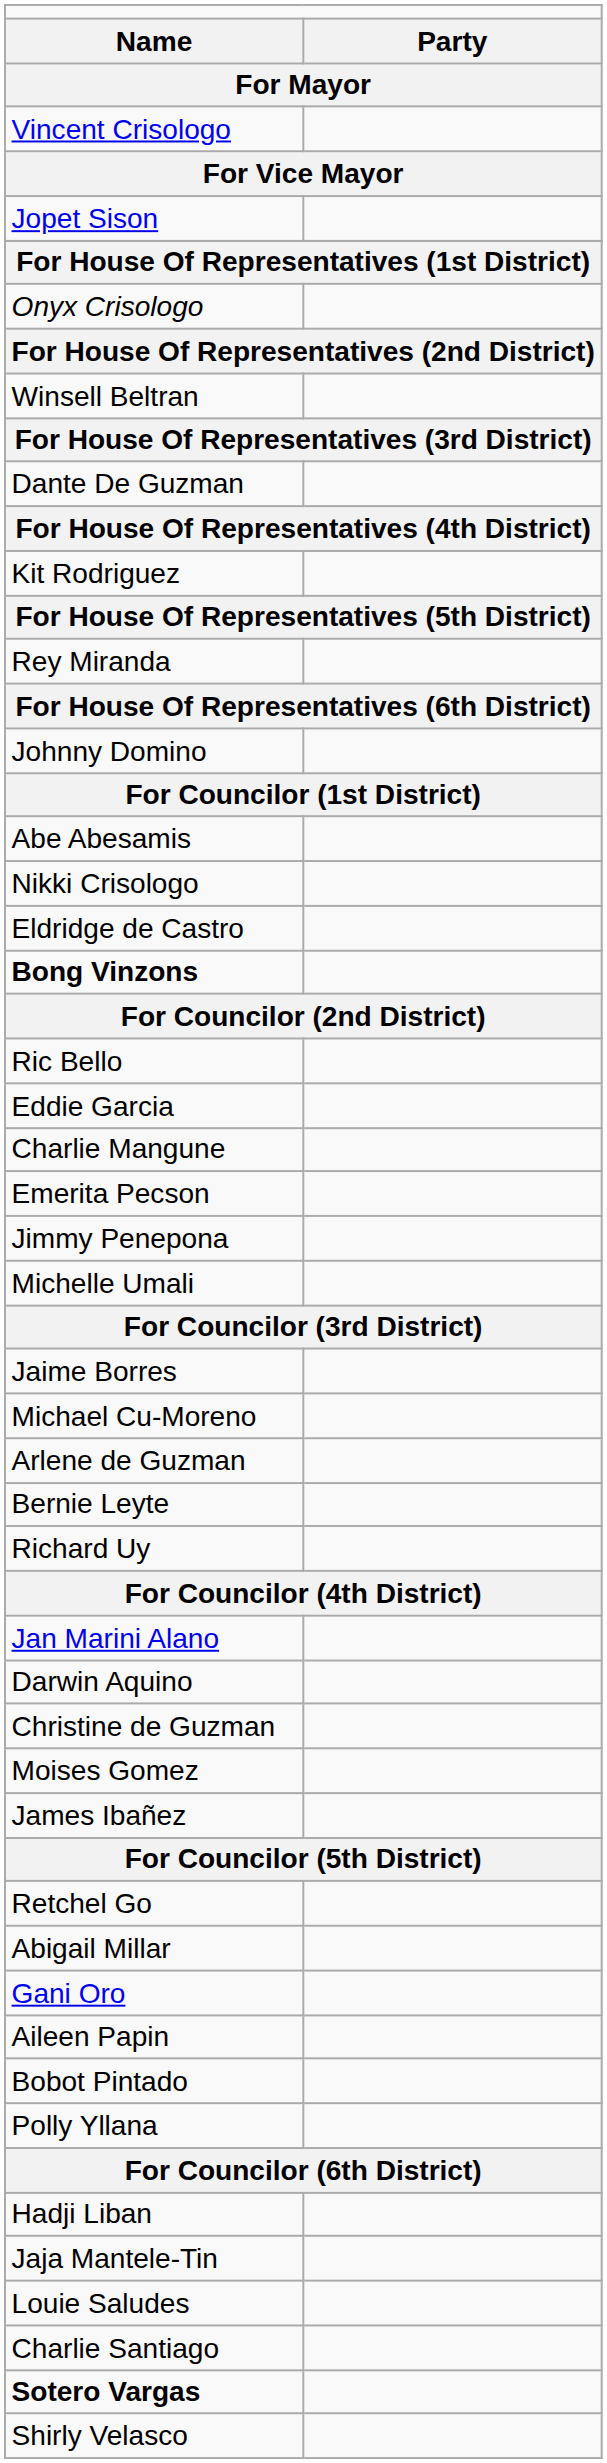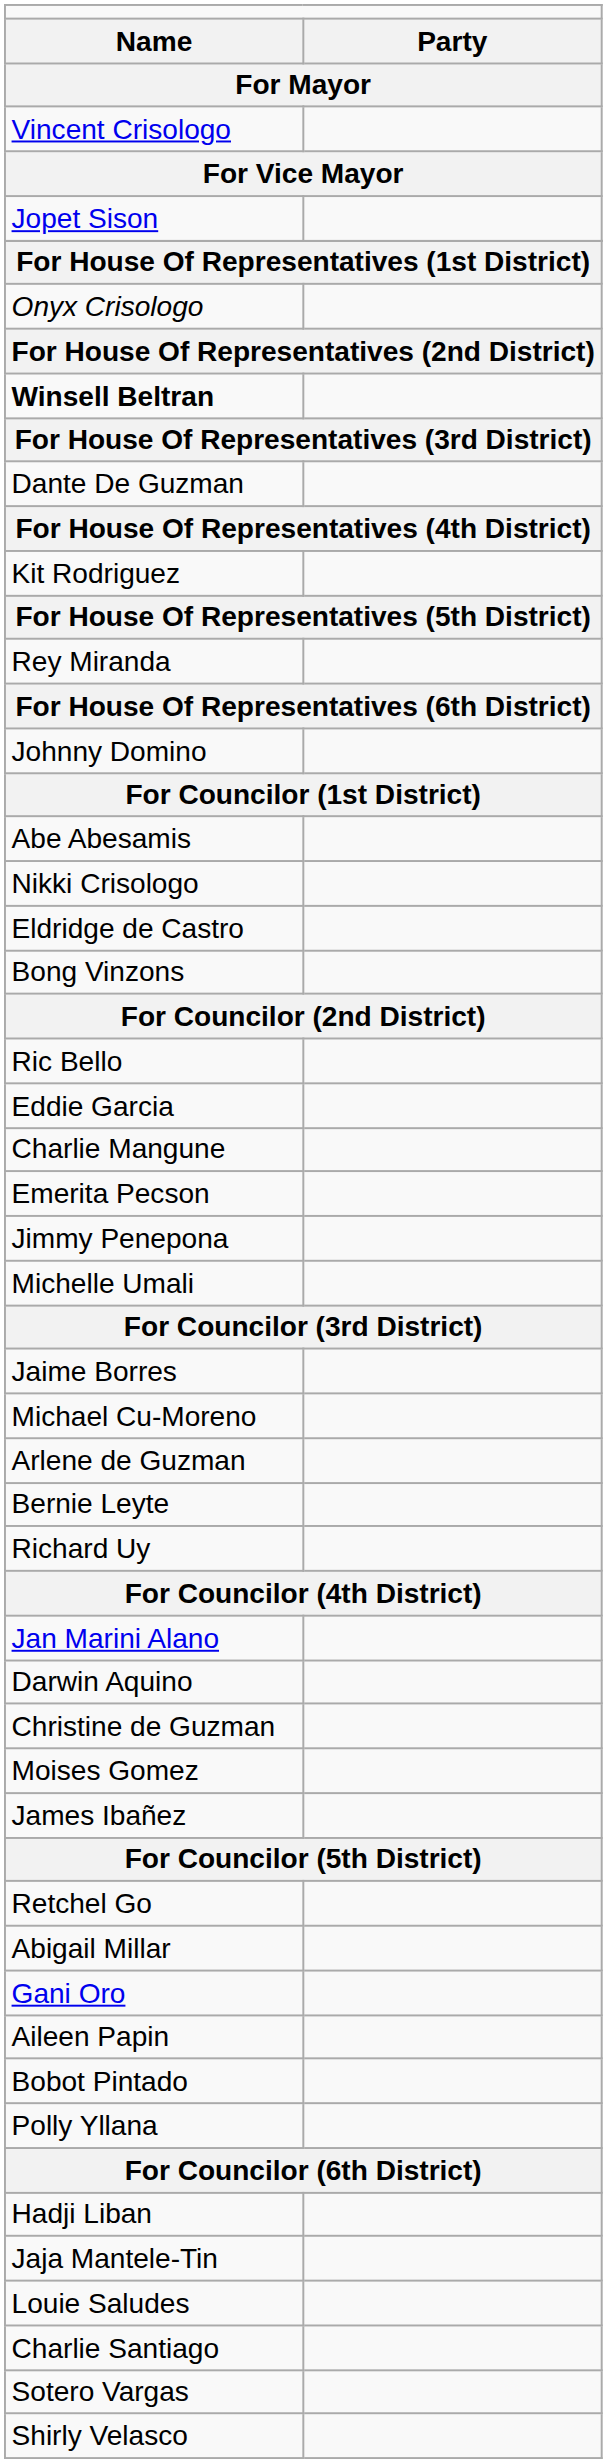(105, 396) normal -> (113, 396) bold
(105, 972) bold -> (98, 972) normal
(106, 2392) bold -> (100, 2392) normal
